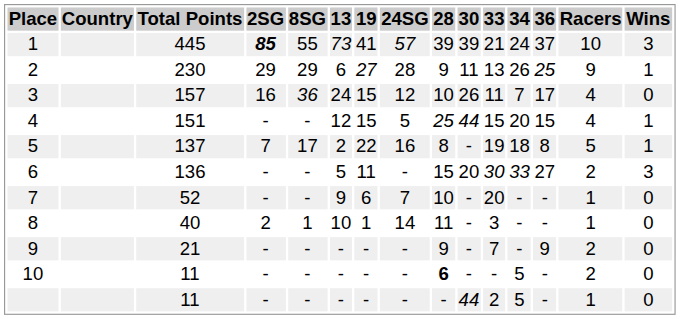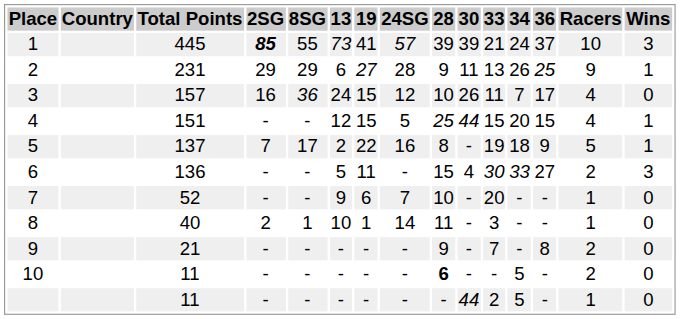(190, 70) 230 -> (190, 70) 231
(545, 146) 8 -> (545, 146) 9
(469, 172) 20 -> (469, 172) 4
(545, 248) 9 -> (545, 248) 8
